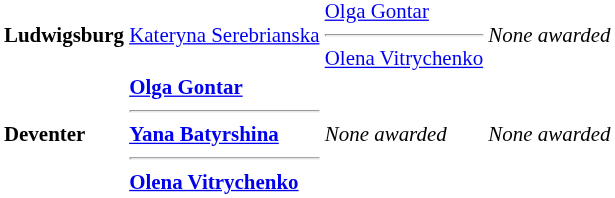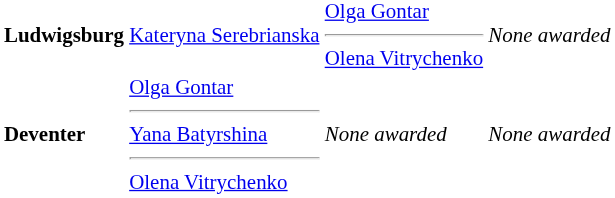(224, 134) bold -> (224, 134) normal
